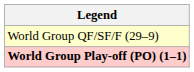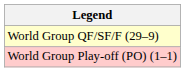(97, 57) bold -> (92, 57) normal
